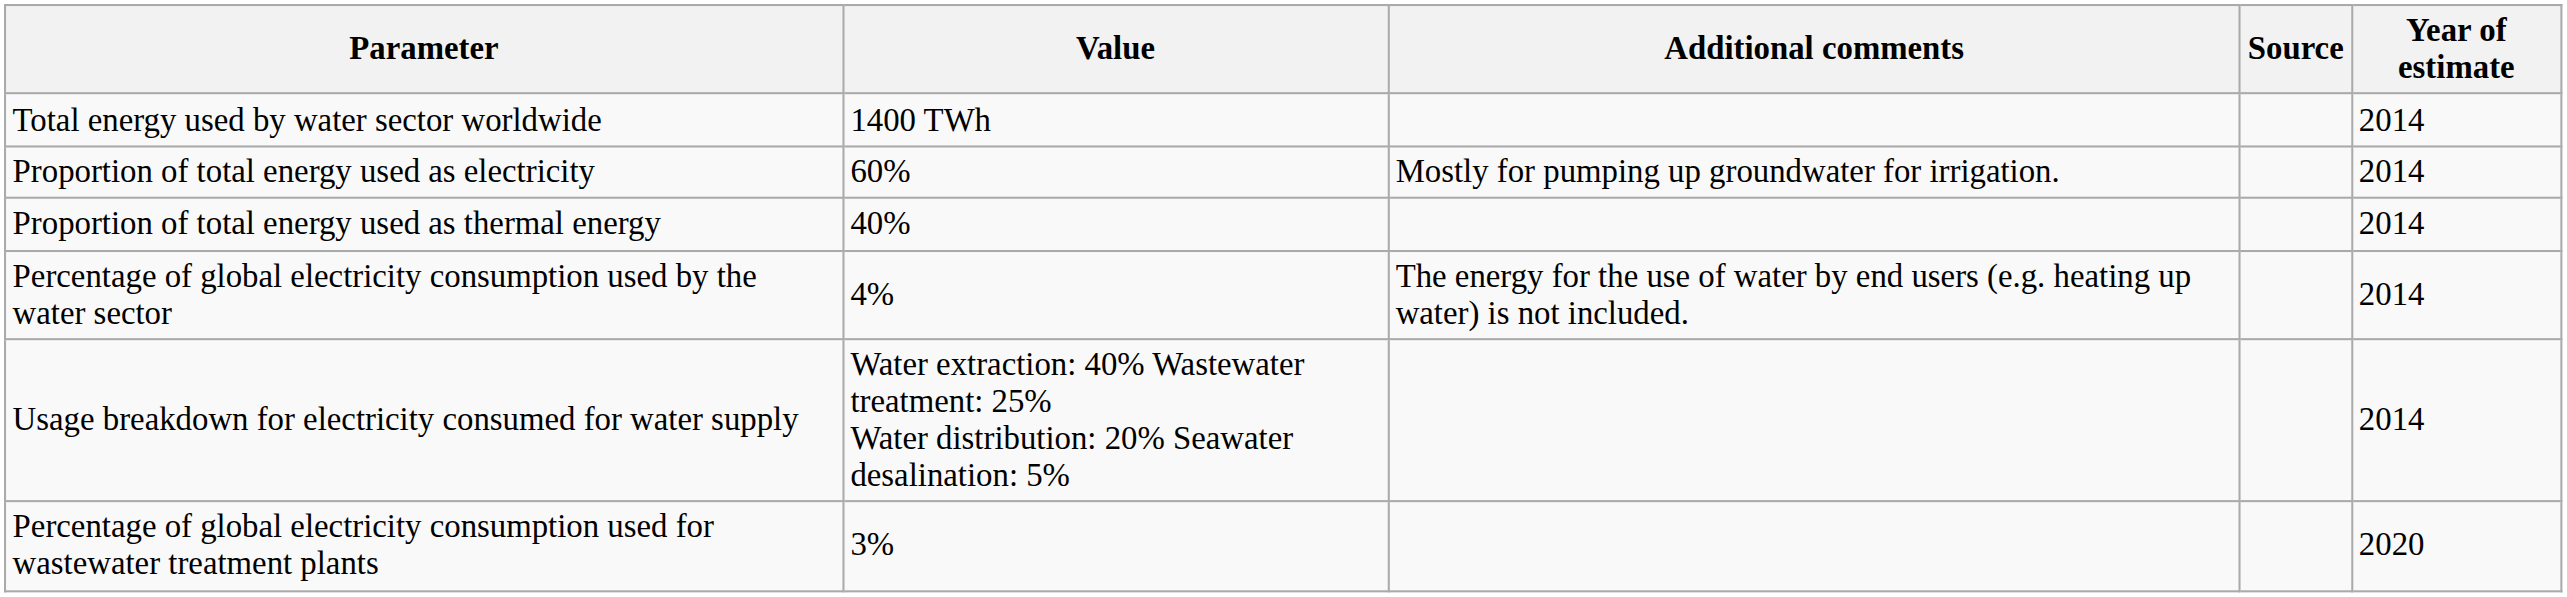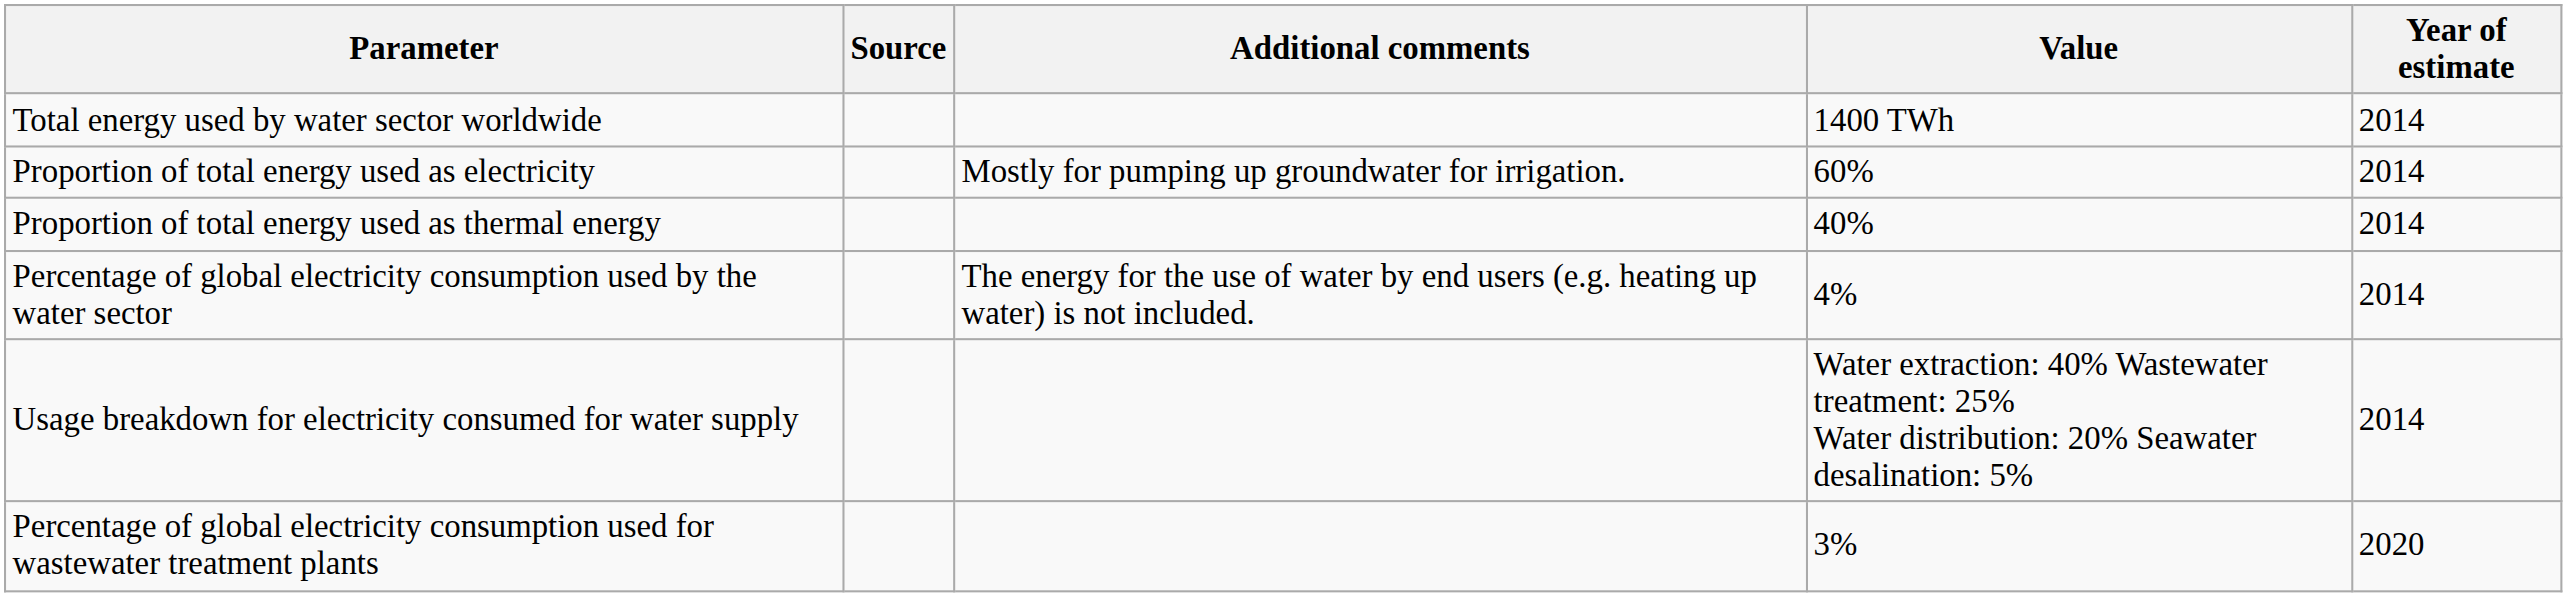columns swapped: (1115, 48) <-> (2296, 48)
